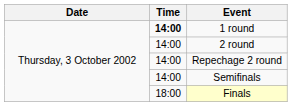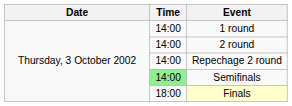(168, 28) bold -> (168, 28) normal
(168, 77) no background -> (168, 77) lightgreen background
